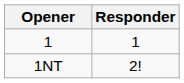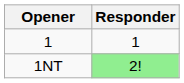(135, 65) no background -> (135, 65) lightgreen background
